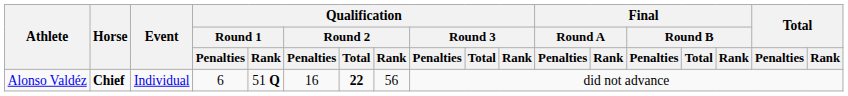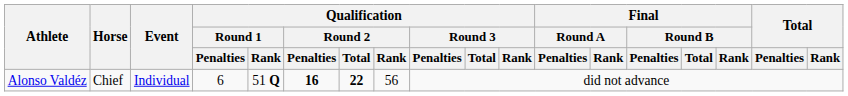(109, 80) bold -> (108, 80) normal
(312, 80) normal -> (312, 80) bold
